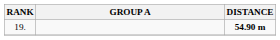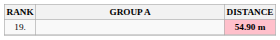(250, 27) no background -> (250, 27) pink background
